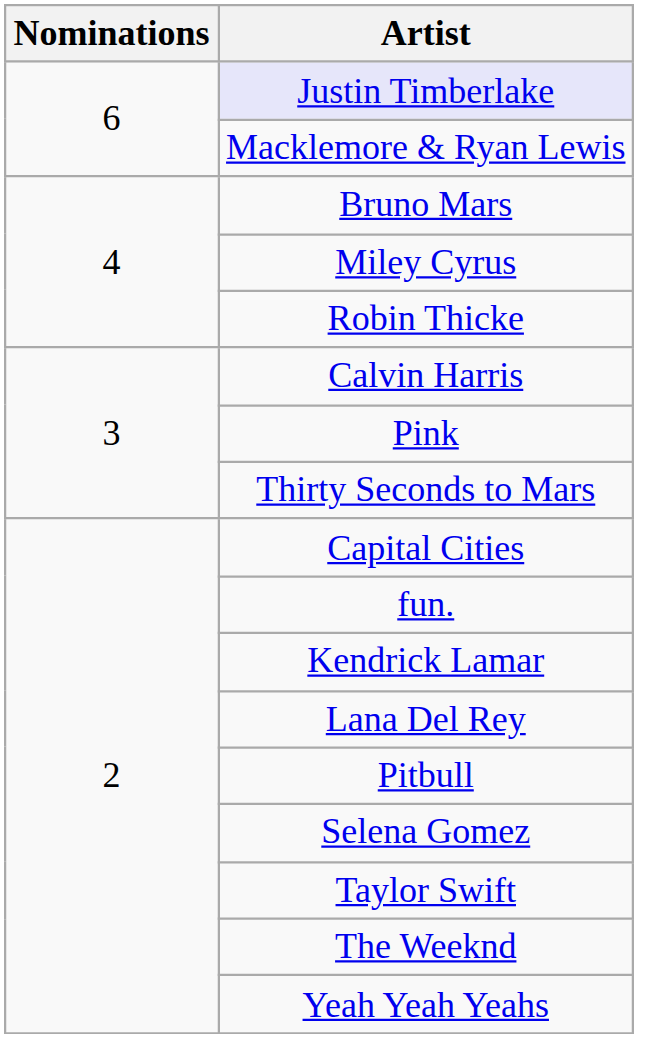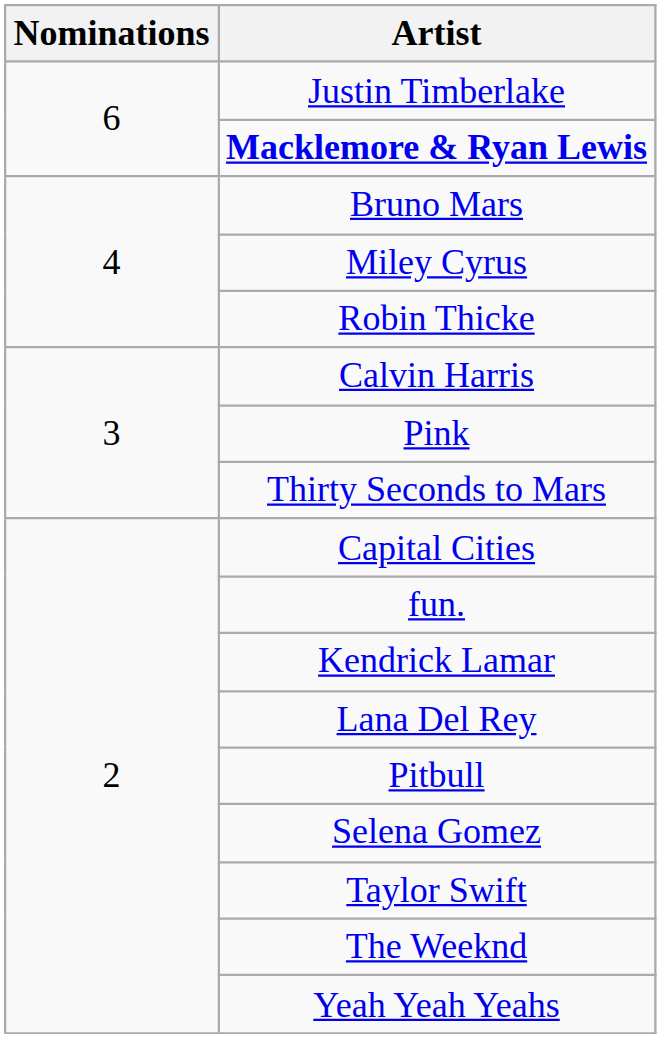(426, 90) lavender background -> (437, 90) no background
(426, 147) normal -> (437, 147) bold
